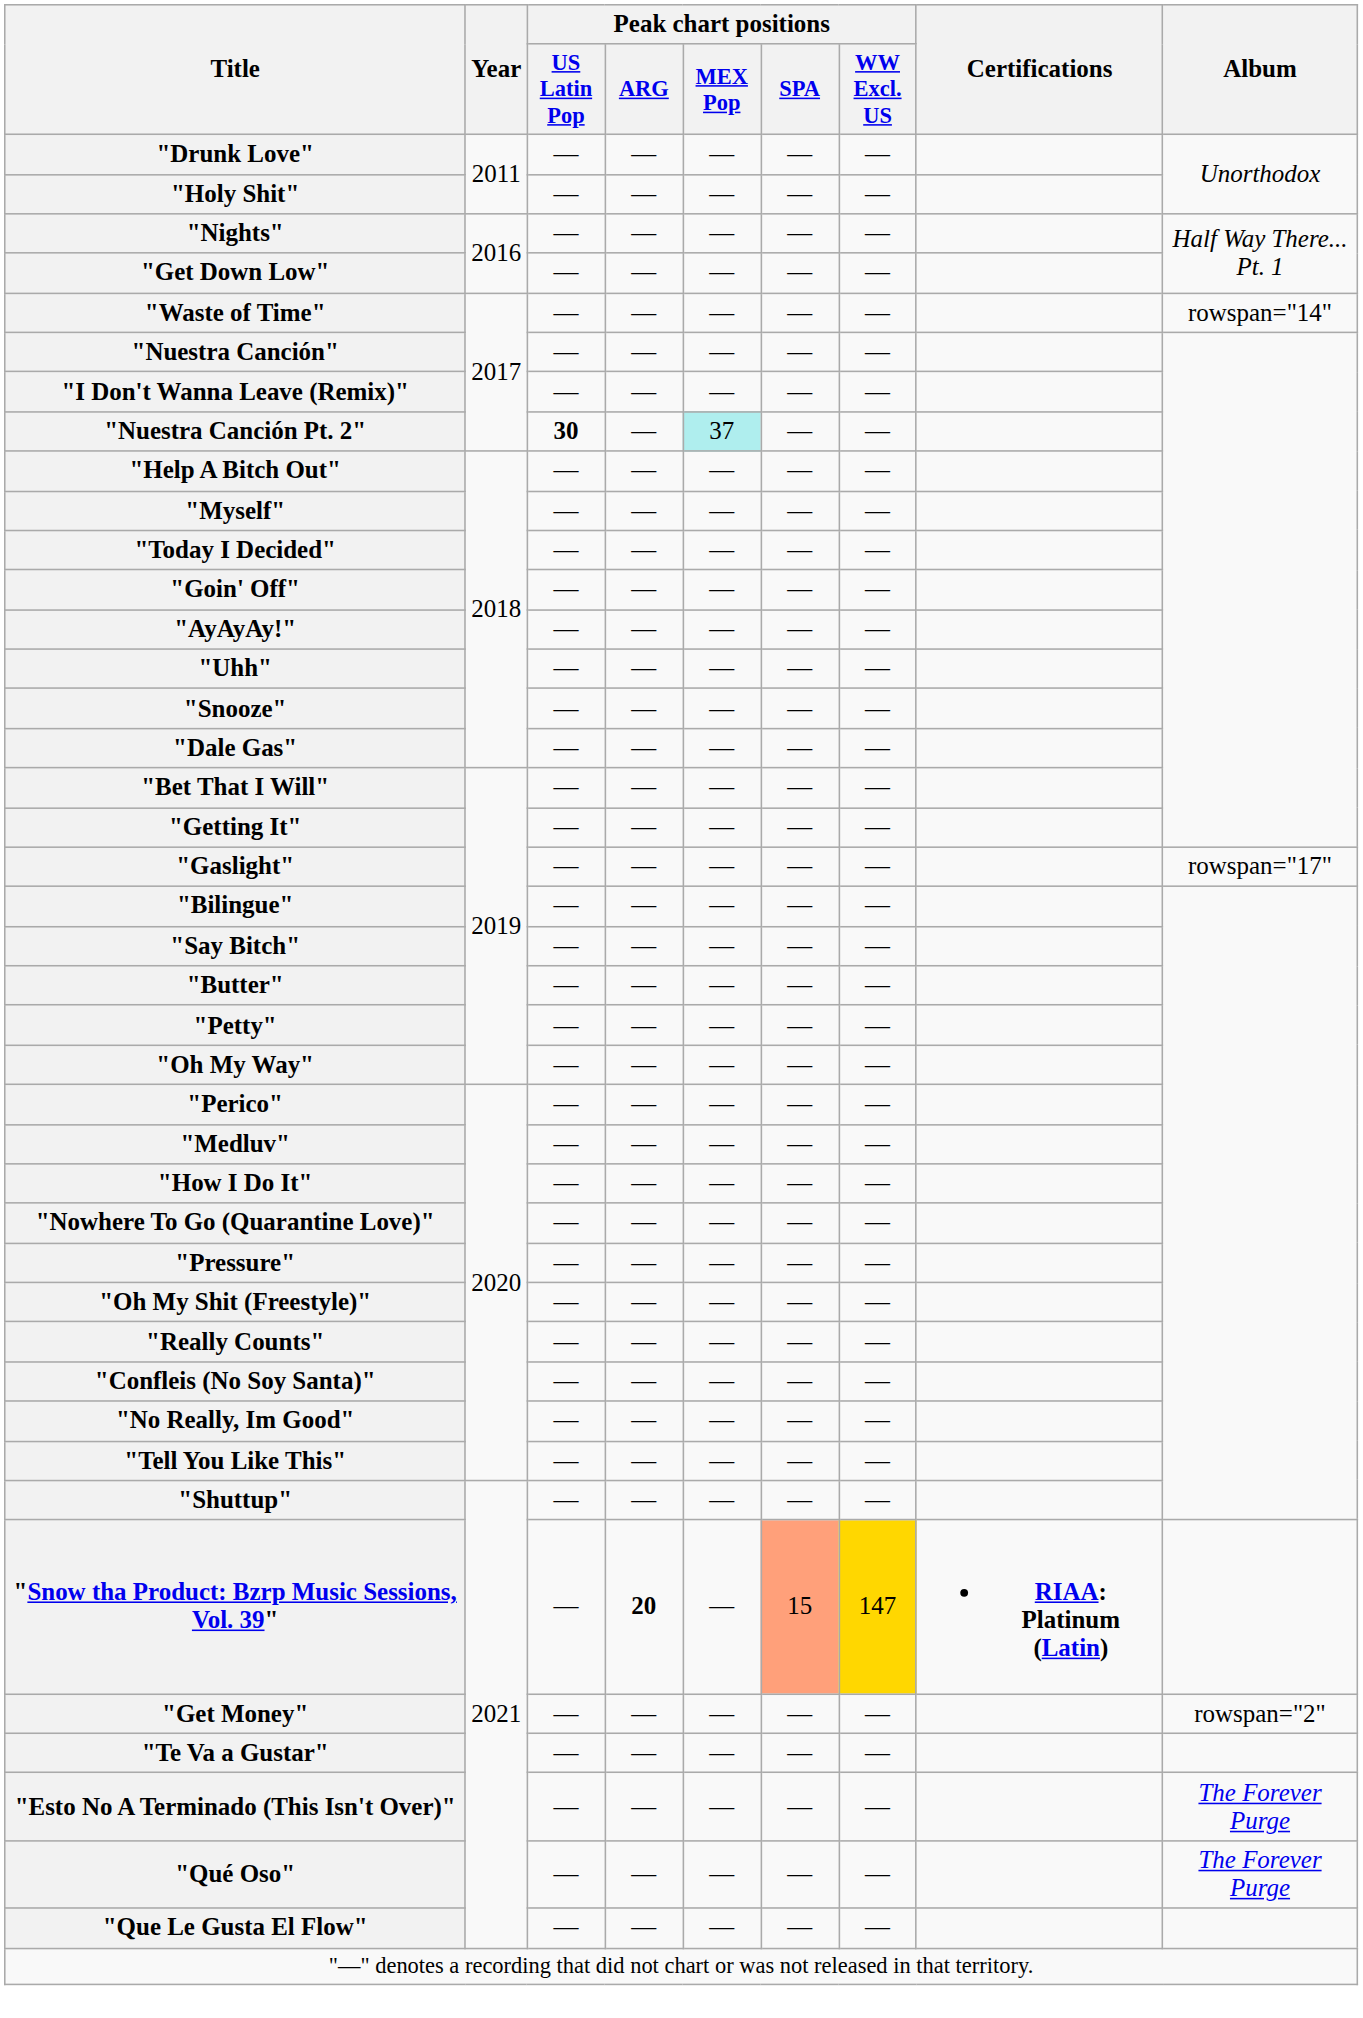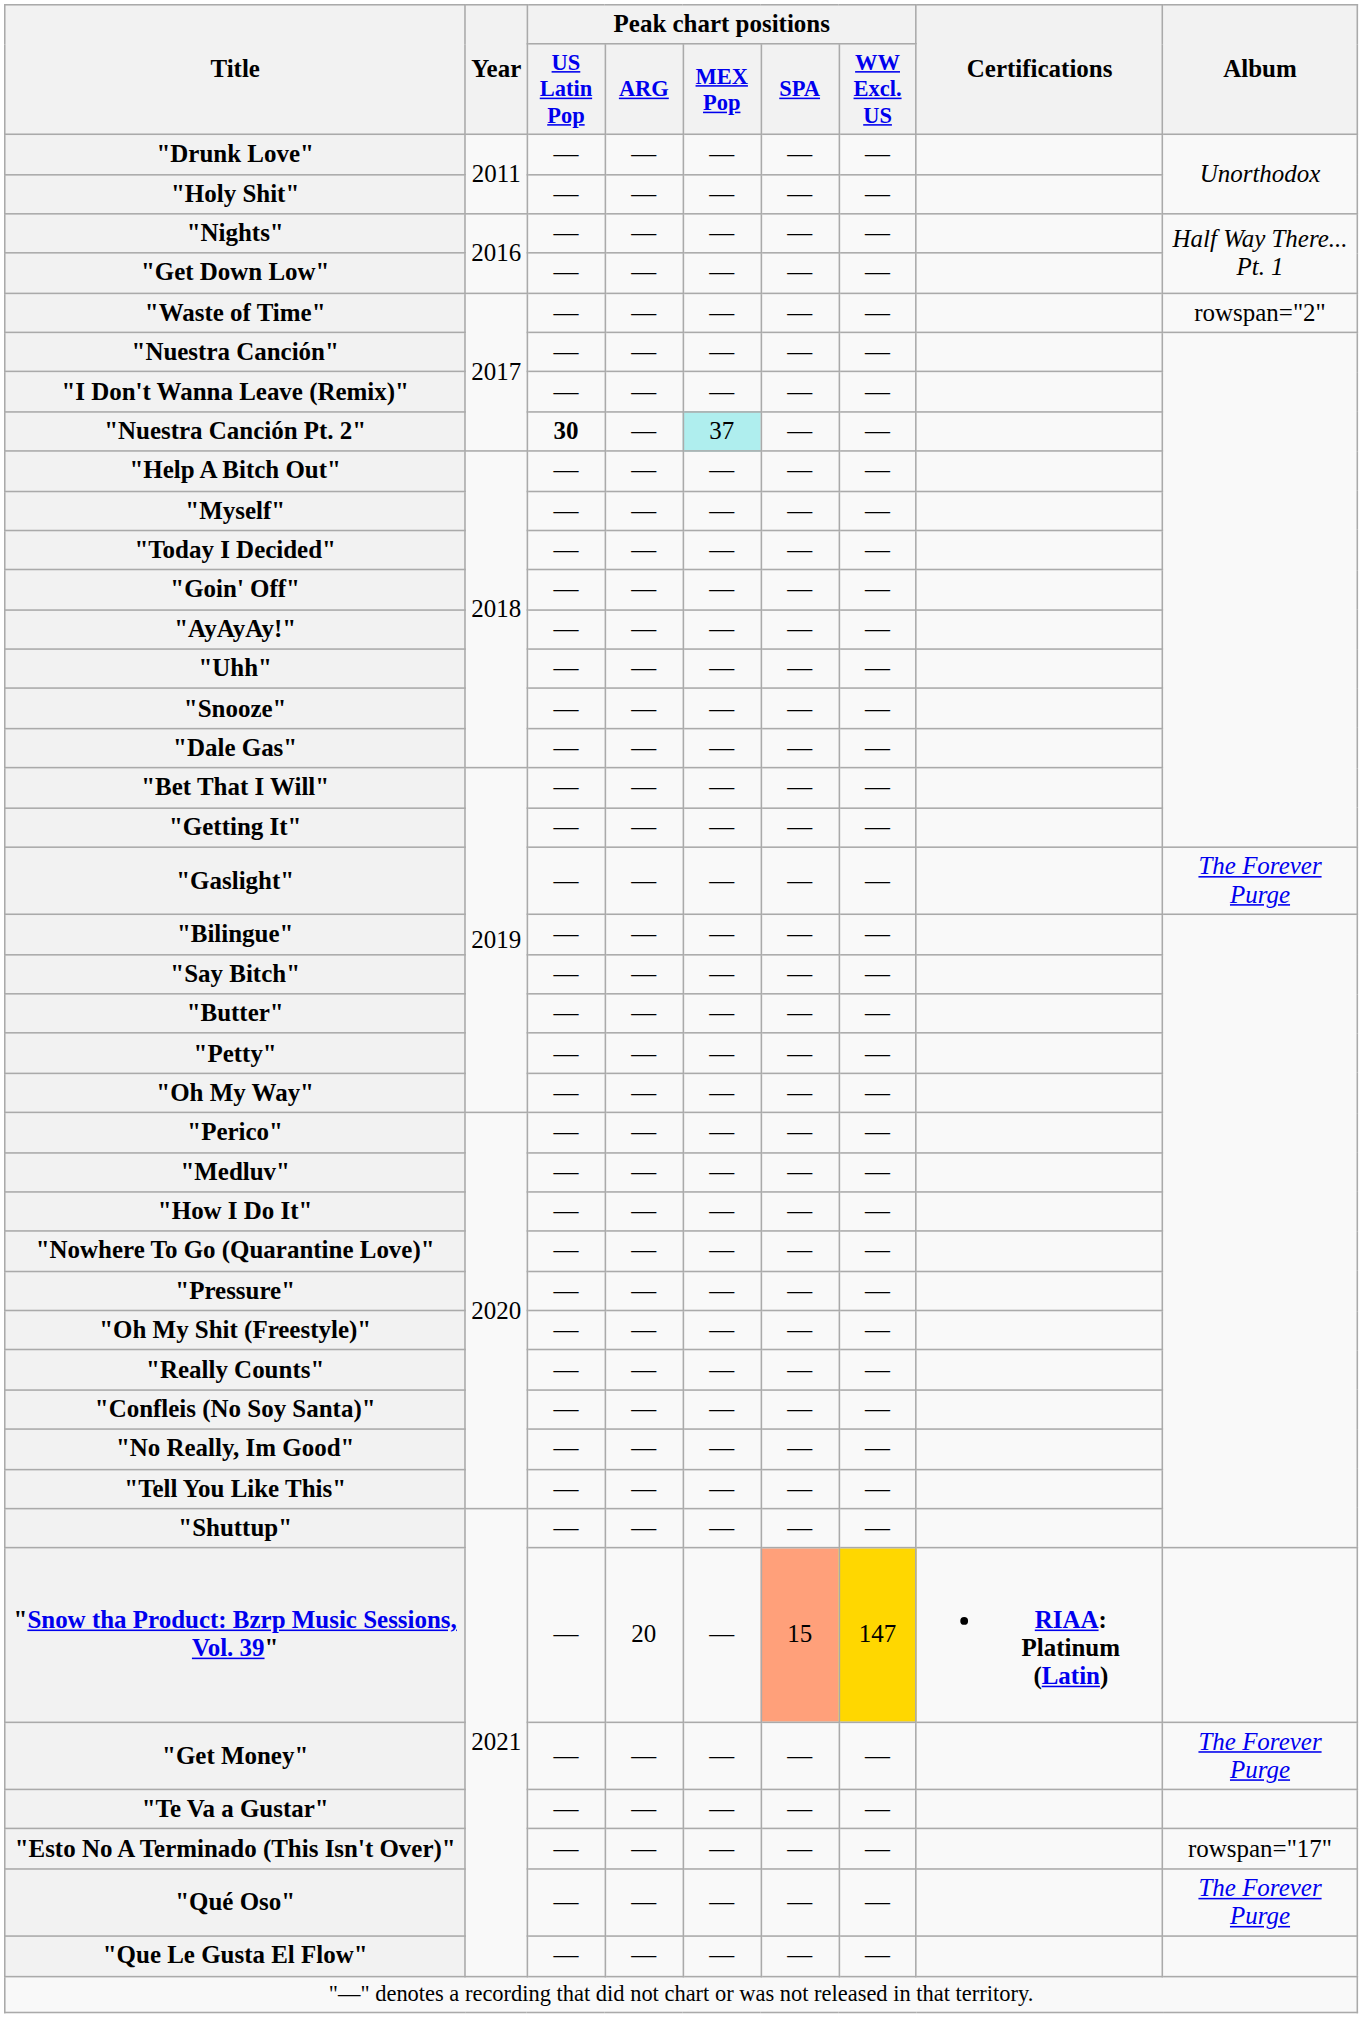(1260, 312) rowspan="14" -> (1260, 312) rowspan="2"
(1260, 866) rowspan="17" -> (1260, 880) The Forever Purge
(644, 1606) bold -> (644, 1634) normal
(1260, 1713) rowspan="2" -> (1260, 1755) The Forever Purge
(1260, 1806) The Forever Purge -> (1260, 1848) rowspan="17"
